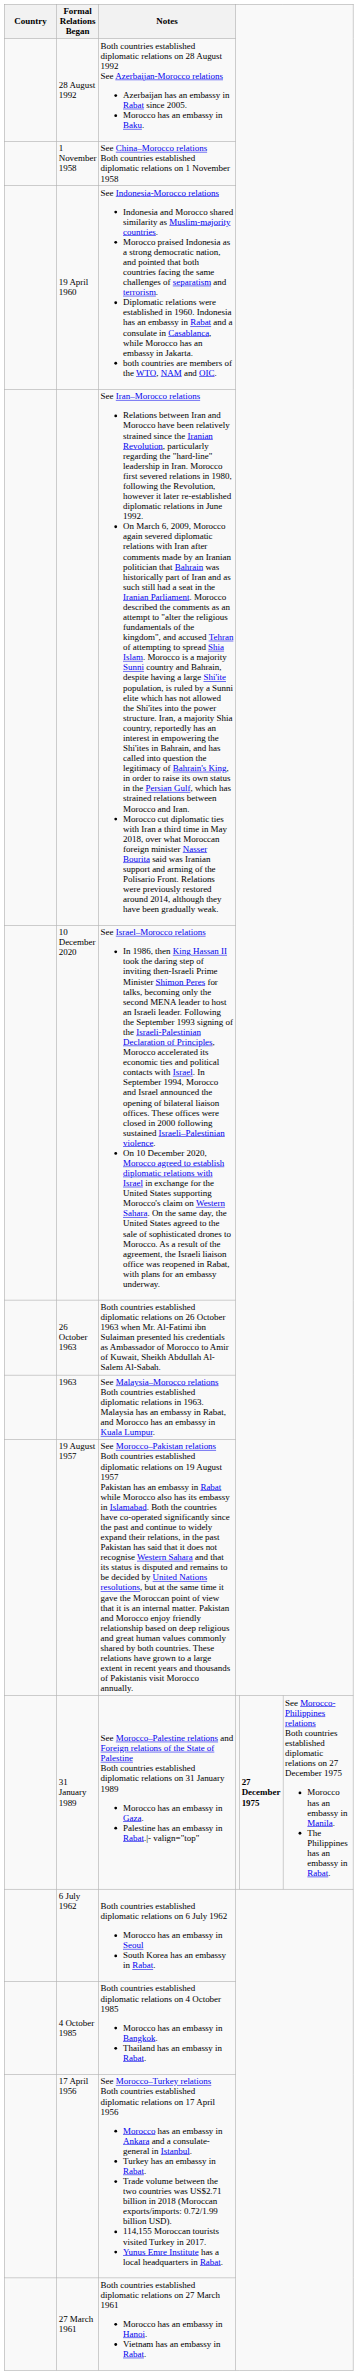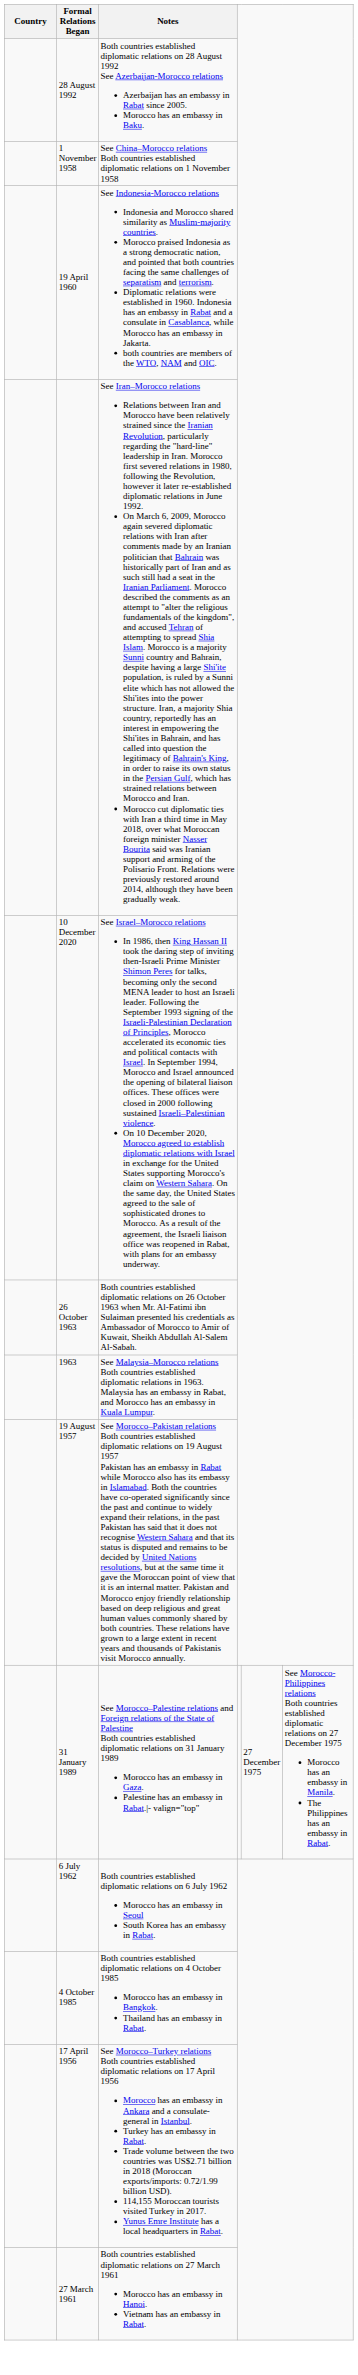(261, 1792) bold -> (262, 1762) normal
